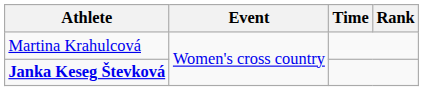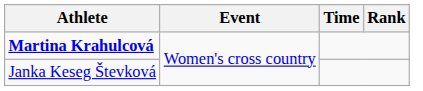(75, 45) normal -> (81, 45) bold
(87, 72) bold -> (82, 72) normal
